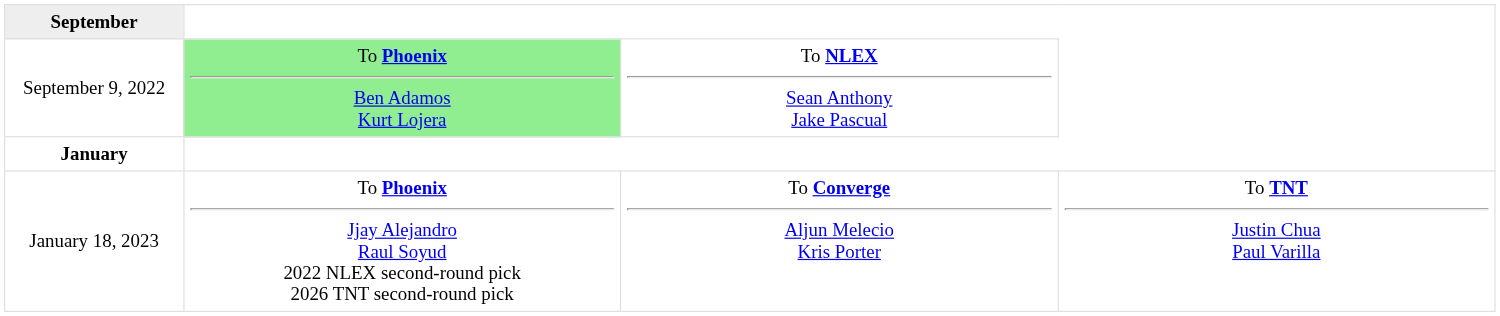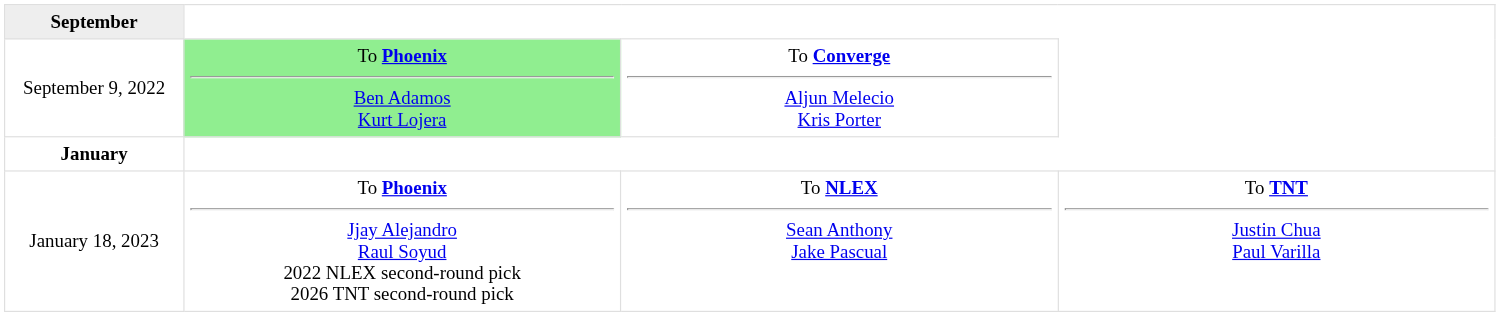(839, 87) To NLEX Sean Anthony Jake Pascual -> (839, 87) To Converge Aljun Melecio Kris Porter
(839, 219) To Converge Aljun Melecio Kris Porter -> (839, 219) To NLEX Sean Anthony Jake Pascual
